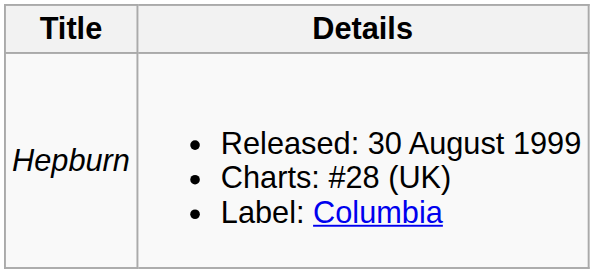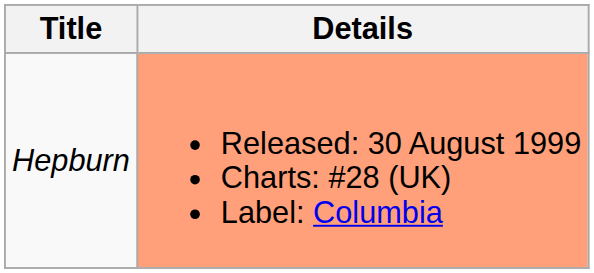(363, 178) no background -> (363, 178) lightsalmon background
